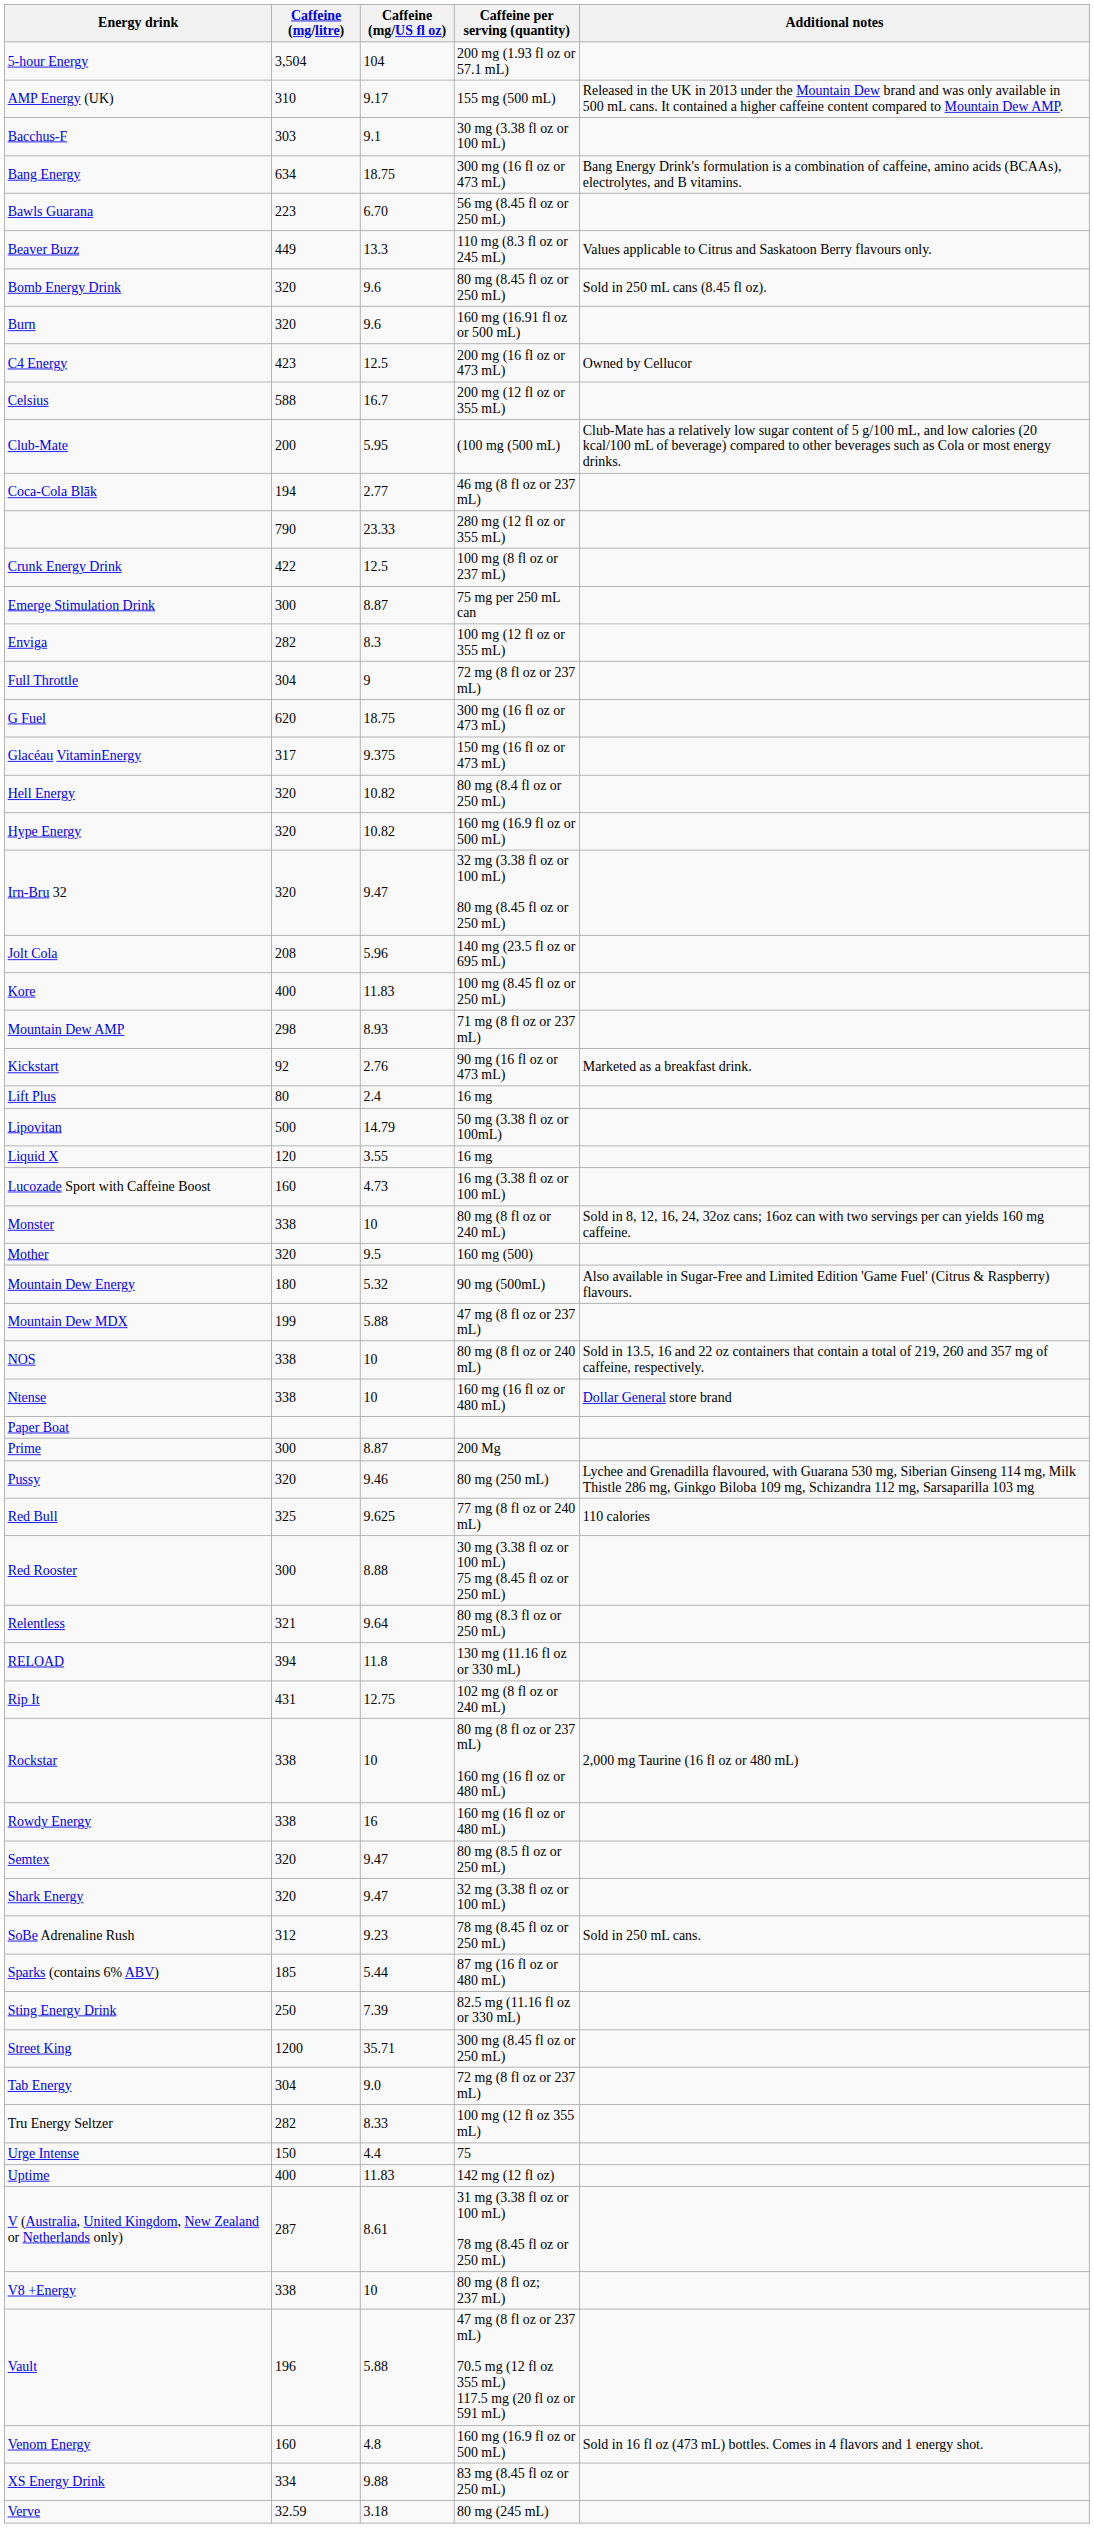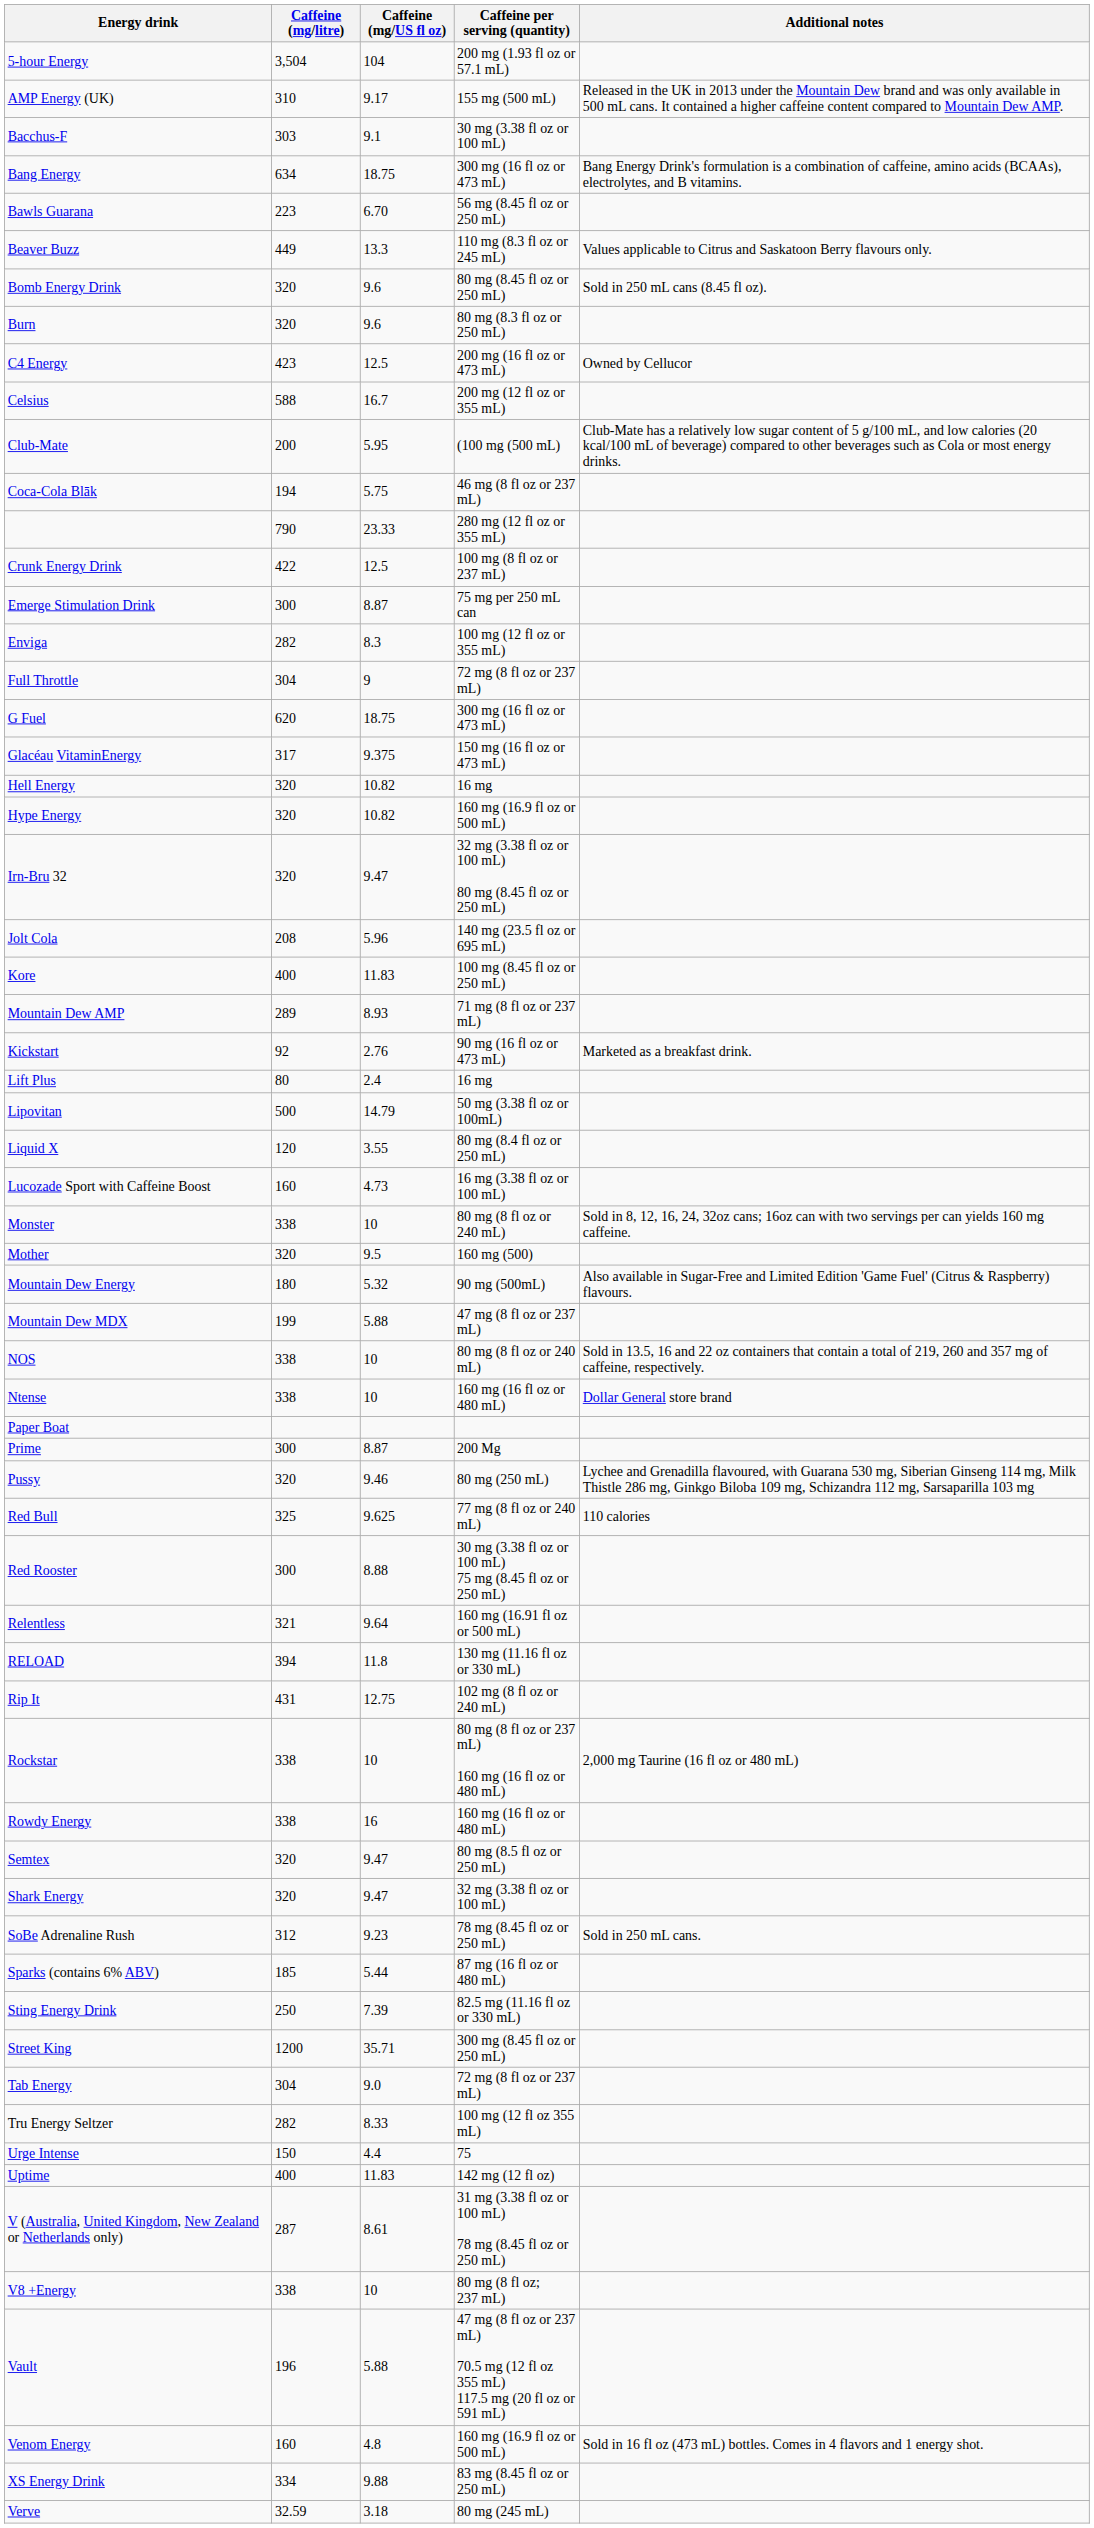(512, 325) 160 mg (16.91 fl oz or 500 mL) -> (509, 325) 80 mg (8.3 fl oz or 250 mL)
(376, 491) 2.77 -> (376, 491) 5.75
(509, 793) 80 mg (8.4 fl oz or 250 mL) -> (475, 785) 16 mg
(285, 1029) 298 -> (285, 1013) 289
(475, 1156) 16 mg -> (509, 1149) 80 mg (8.4 fl oz or 250 mL)
(509, 1623) 80 mg (8.3 fl oz or 250 mL) -> (512, 1623) 160 mg (16.91 fl oz or 500 mL)
